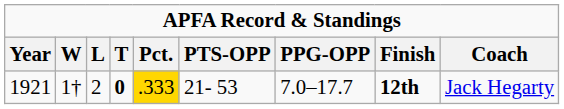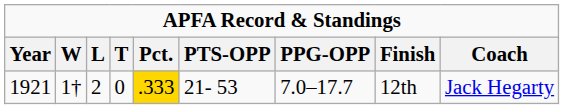(120, 86) bold -> (120, 86) normal
(400, 86) bold -> (398, 86) normal
